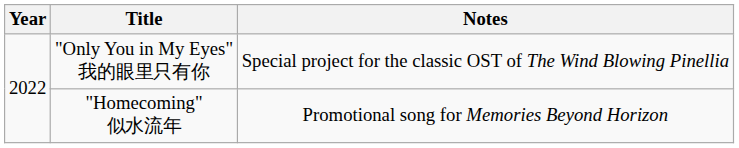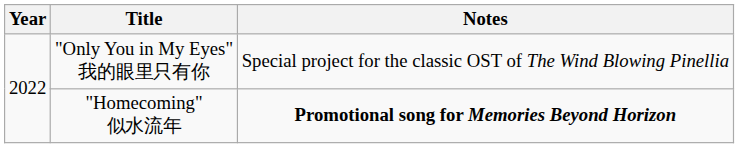(485, 115) normal -> (485, 115) bold
